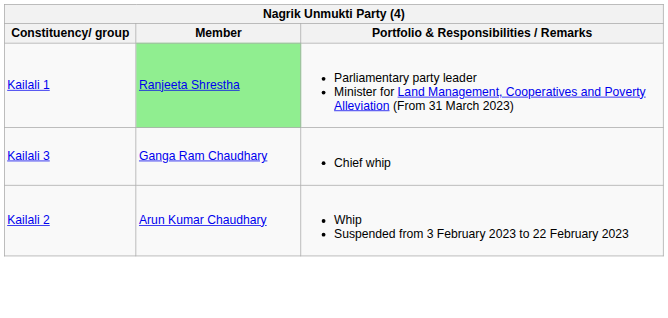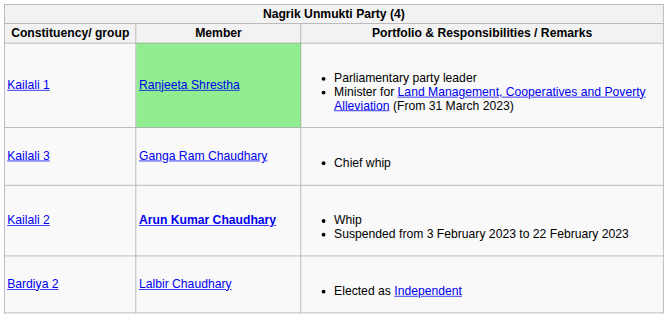(203, 220) normal -> (208, 220) bold
+ row: (33, 284)
